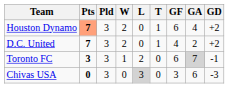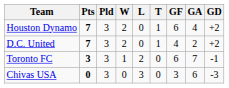(88, 28) lightsalmon background -> (88, 28) no background
(195, 59) lightgrey background -> (195, 59) no background
(141, 75) lightgrey background -> (141, 75) no background
